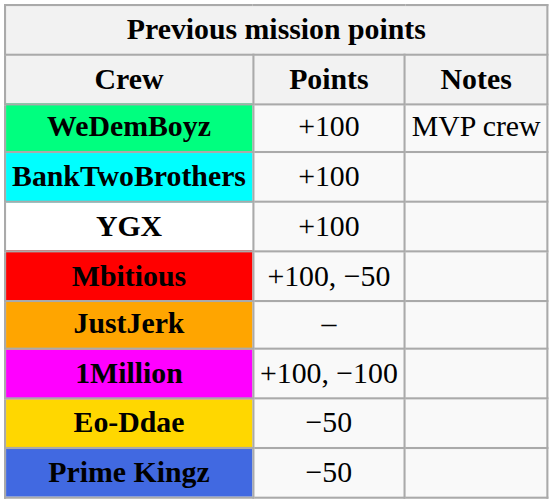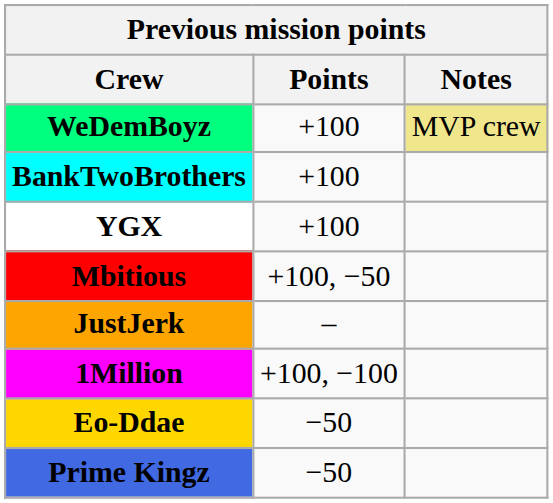(476, 127) no background -> (476, 127) khaki background
